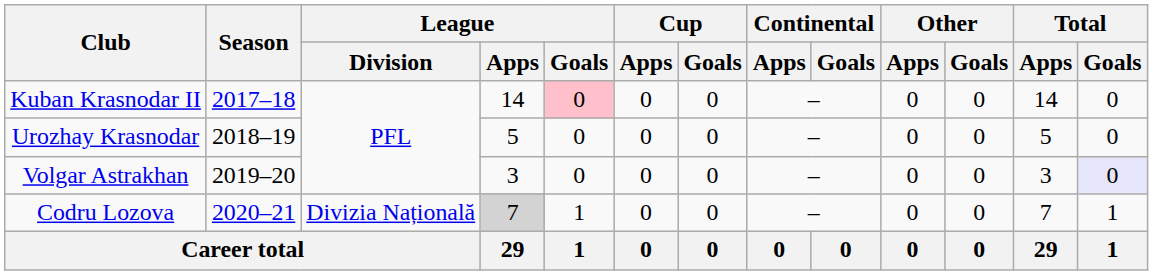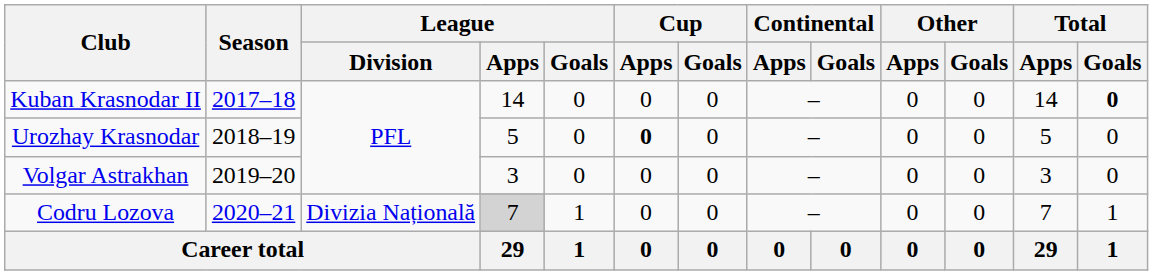(579, 99) pink background -> (579, 99) no background
(1112, 99) normal -> (1112, 99) bold
(646, 136) normal -> (646, 136) bold
(1112, 174) lavender background -> (1112, 174) no background
